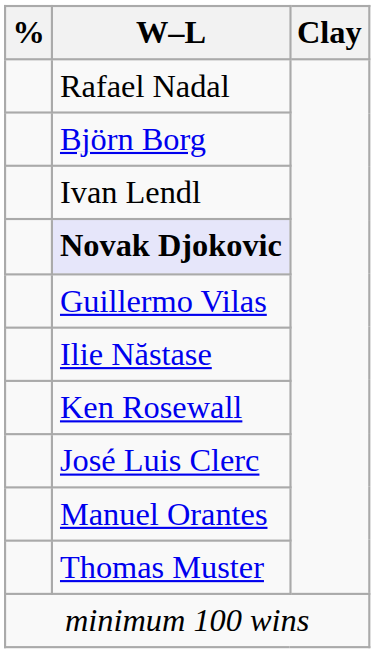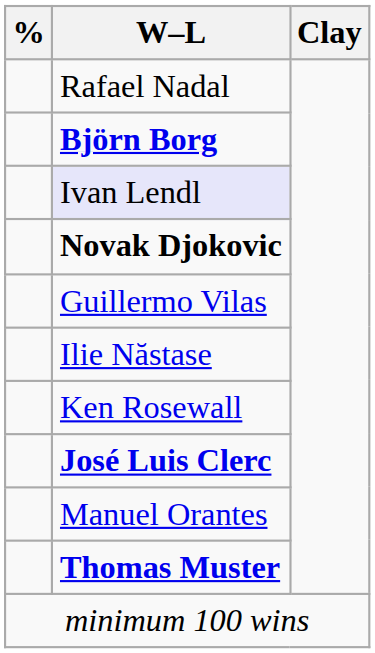(133, 139) normal -> (139, 139) bold
(131, 192) no background -> (131, 192) lavender background
(171, 246) lavender background -> (171, 246) no background
(160, 459) normal -> (166, 459) bold
(162, 566) normal -> (170, 566) bold
